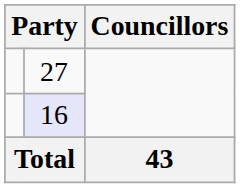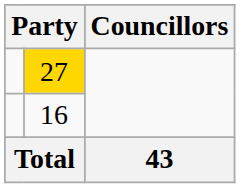(54, 70) no background -> (54, 70) gold background
(54, 114) lavender background -> (54, 114) no background
